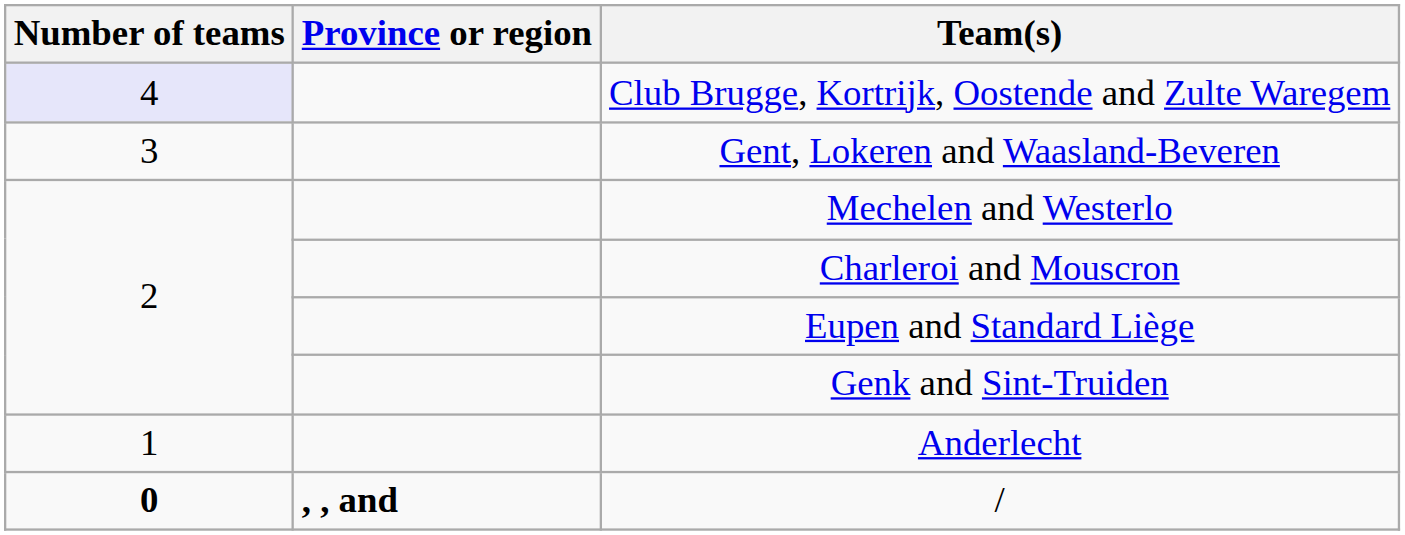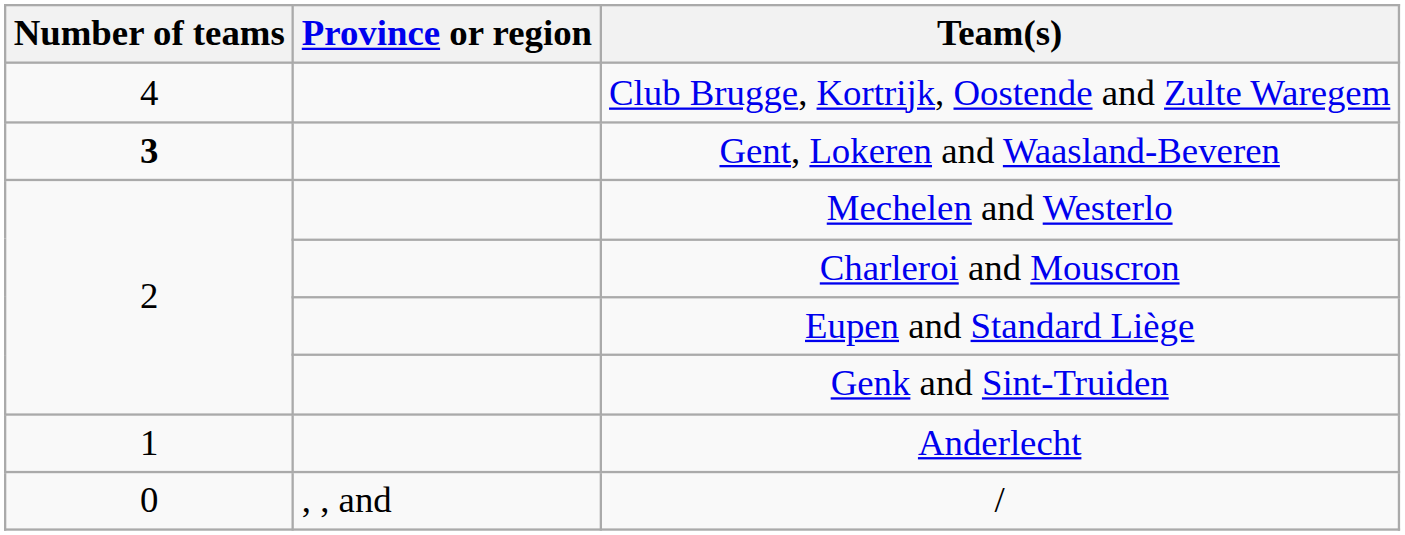(149, 92) lavender background -> (149, 92) no background
(149, 150) normal -> (149, 150) bold
(149, 500) bold -> (149, 500) normal
(350, 500) bold -> (347, 500) normal
